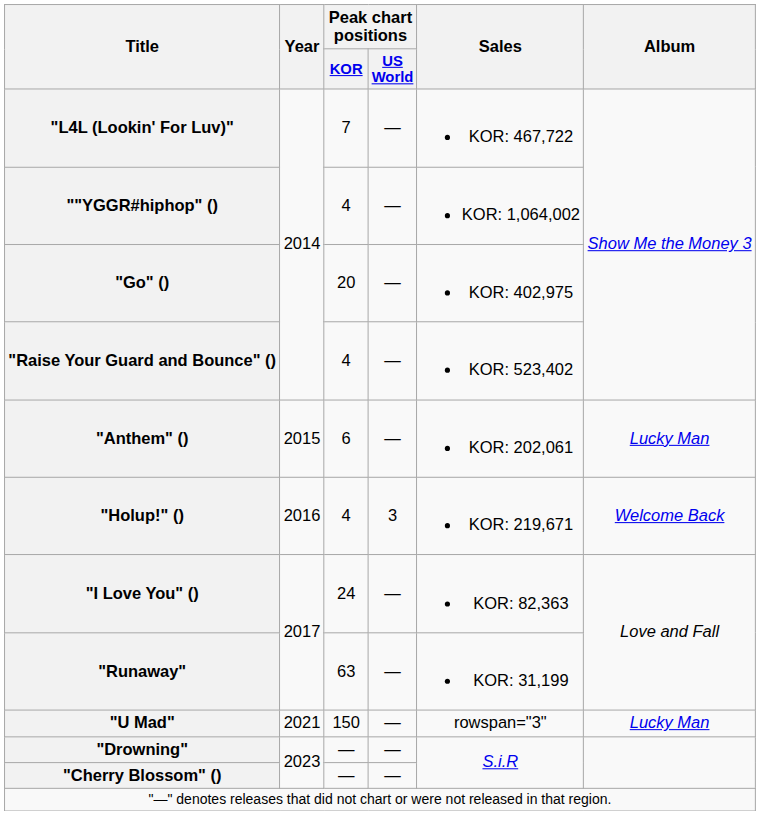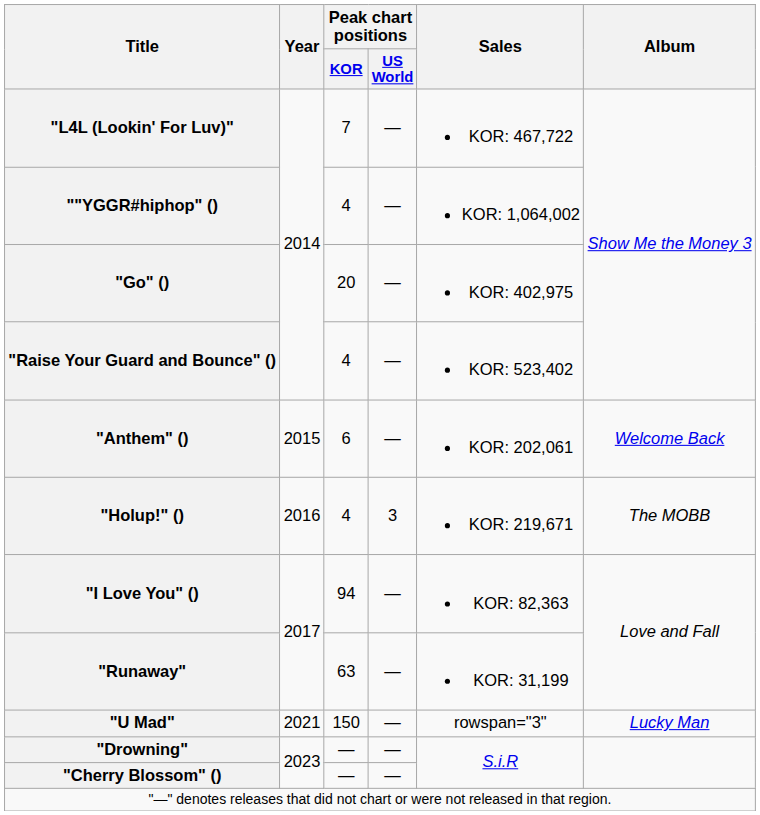(670, 438) Lucky Man -> (670, 438) Welcome Back
(670, 516) Welcome Back -> (670, 516) The MOBB
(346, 593) 24 -> (346, 593) 94
